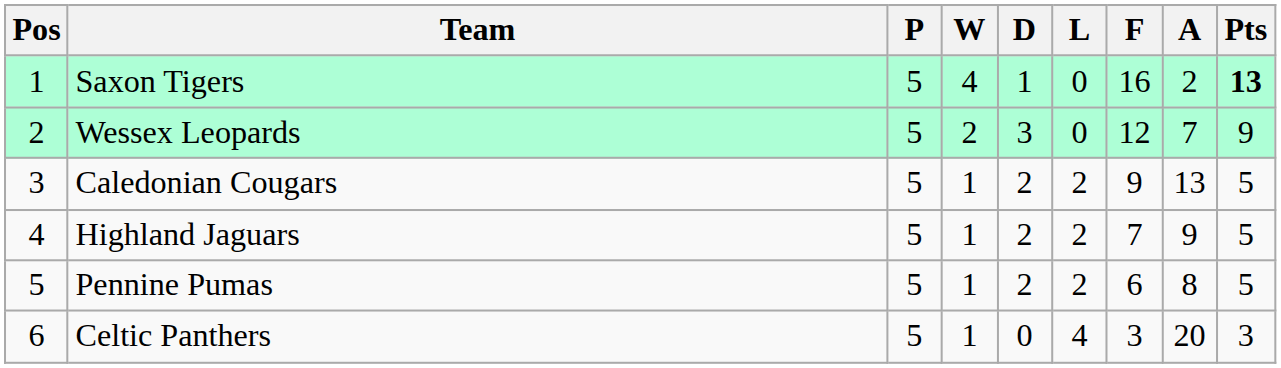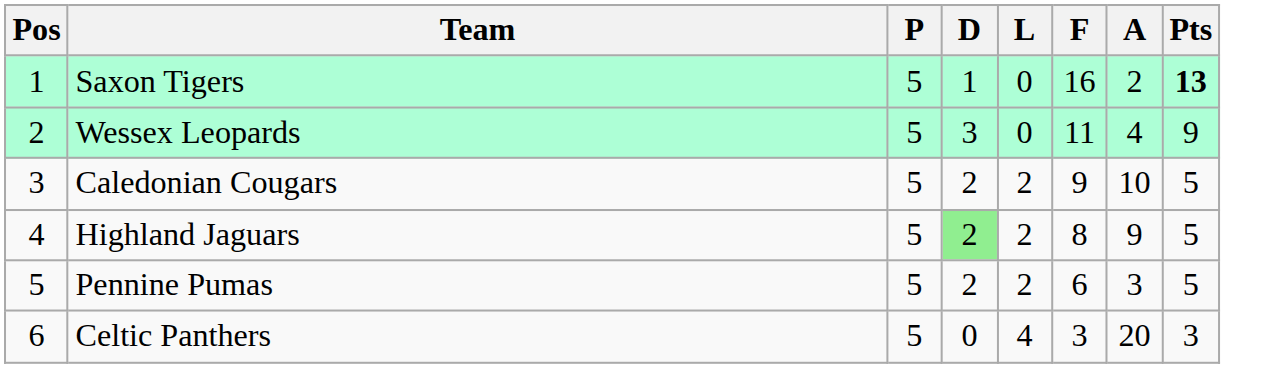- column: (969, 30)
(1134, 132) 12 -> (1079, 132) 11
(1190, 132) 7 -> (1134, 132) 4
(1190, 183) 13 -> (1134, 183) 10
(1024, 234) no background -> (969, 234) lightgreen background
(1134, 234) 7 -> (1079, 234) 8
(1190, 285) 8 -> (1134, 285) 3
